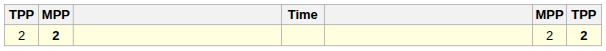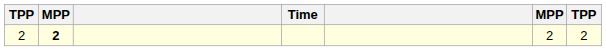(584, 35) bold -> (584, 35) normal
